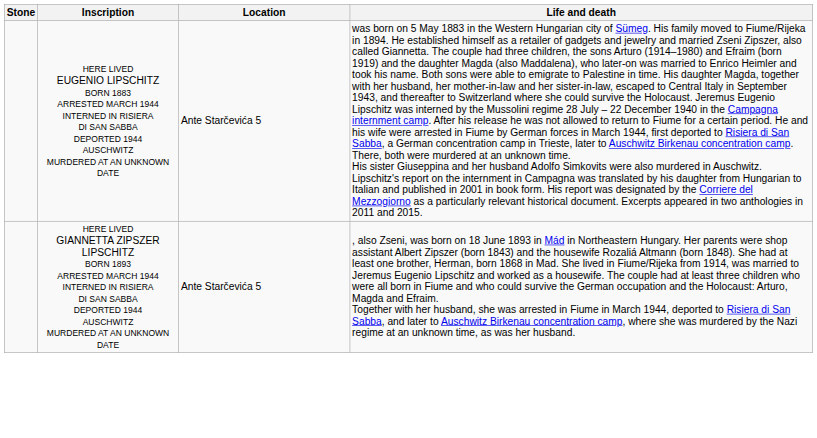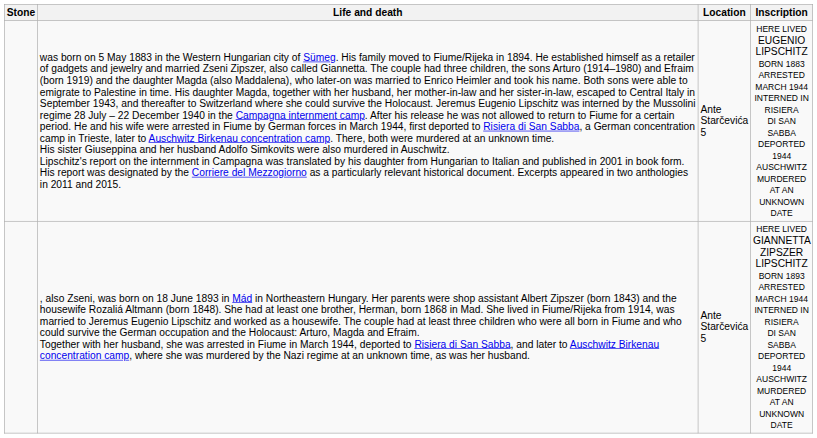columns swapped: (108, 12) <-> (581, 12)
